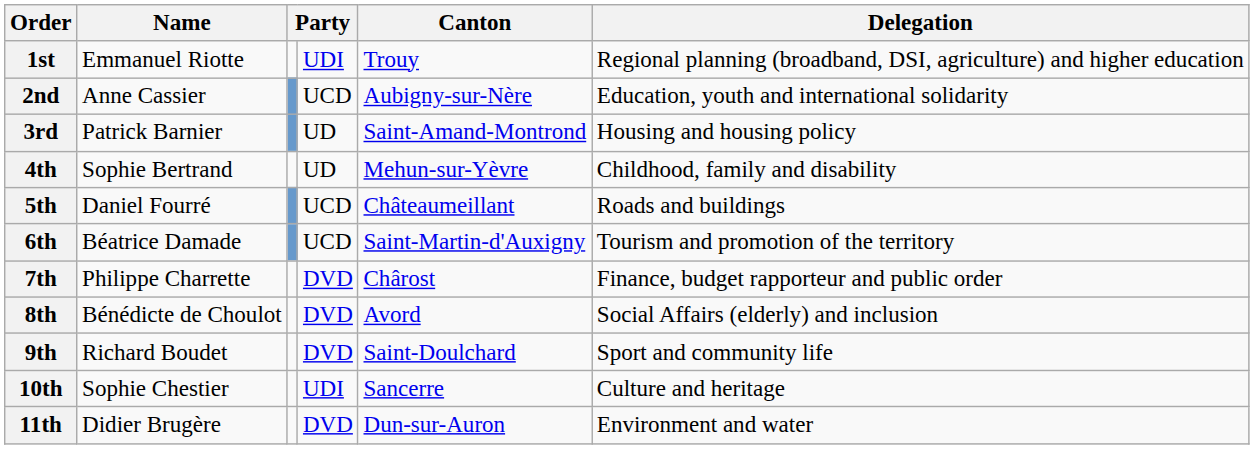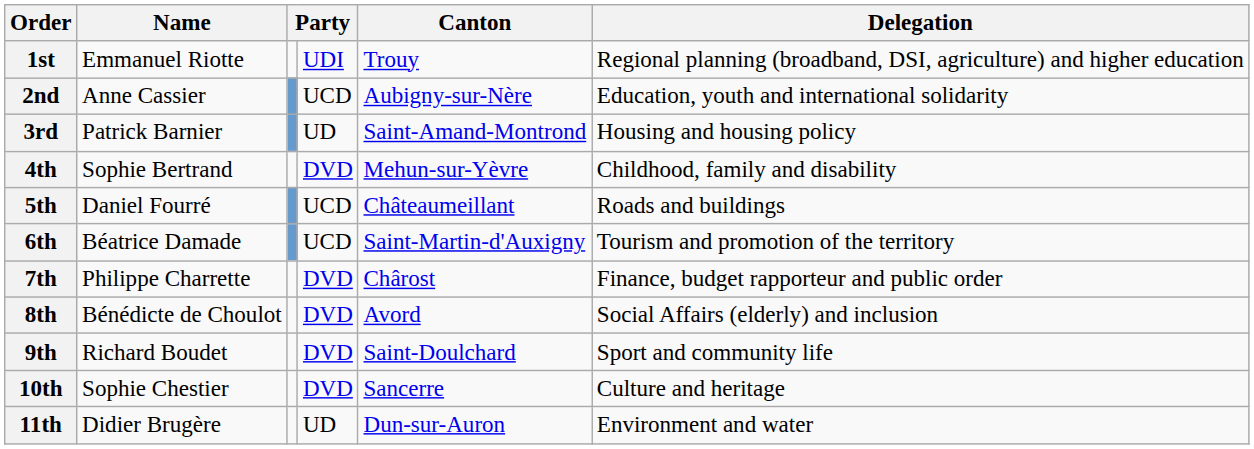(320, 168) UD -> (328, 168) DVD
(323, 388) UDI -> (328, 388) DVD
(328, 424) DVD -> (320, 424) UD
